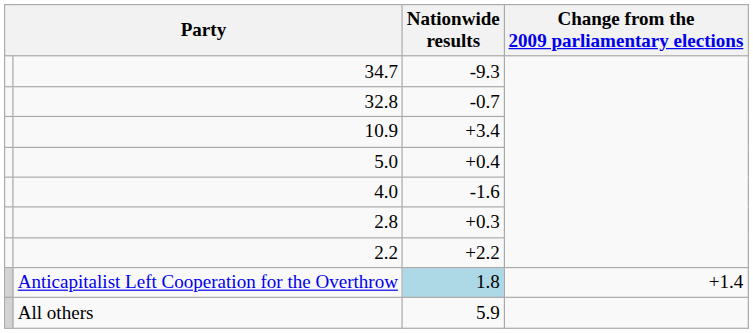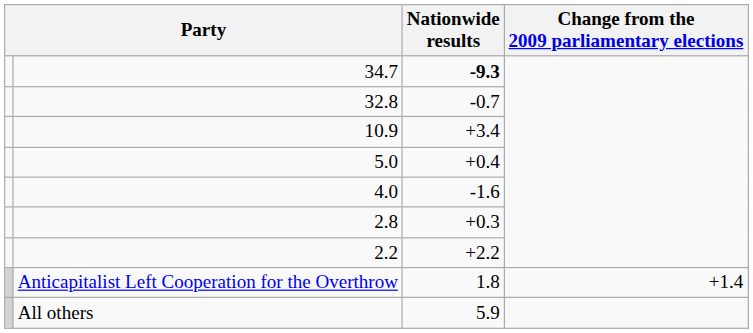(485, 71) normal -> (485, 71) bold
(488, 282) lightblue background -> (488, 282) no background
